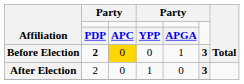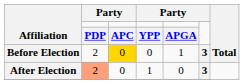(95, 53) bold -> (95, 53) normal
(95, 70) no background -> (95, 70) lightsalmon background
